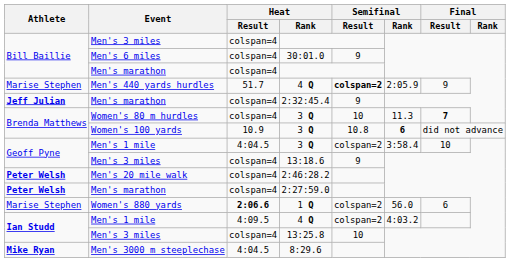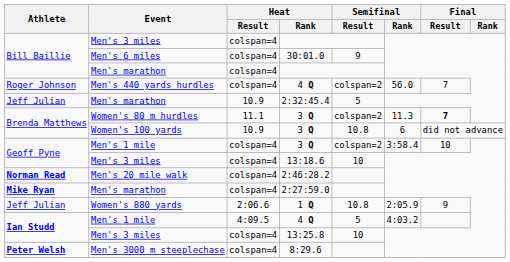(44, 85) Marise Stephen -> (41, 85) Roger Johnson
(253, 85) 51.7 -> (253, 85) colspan=4
(358, 85) bold -> (358, 85) normal
(402, 85) 2:05.9 -> (402, 85) 56.0
(445, 85) 9 -> (445, 85) 7
(36, 100) bold -> (36, 100) normal
(253, 100) colspan=4 -> (253, 100) 10.9
(358, 100) 9 -> (358, 100) 5
(253, 115) colspan=4 -> (253, 115) 11.1
(358, 115) 10 -> (358, 115) colspan=2
(402, 130) bold -> (402, 130) normal
(253, 145) 4:04.5 -> (253, 145) colspan=4
(358, 160) 9 -> (358, 160) 10
(36, 175) Peter Welsh -> (36, 175) Norman Read
(36, 190) Peter Welsh -> (31, 190) Mike Ryan
(44, 205) Marise Stephen -> (36, 205) Jeff Julian
(253, 205) bold -> (253, 205) normal
(358, 205) colspan=2 -> (358, 205) 10.8
(402, 205) 56.0 -> (402, 205) 2:05.9
(445, 205) 6 -> (445, 205) 9
(358, 220) colspan=2 -> (358, 220) 5
(31, 250) Mike Ryan -> (36, 250) Peter Welsh
(253, 250) 4:04.5 -> (253, 250) colspan=4
